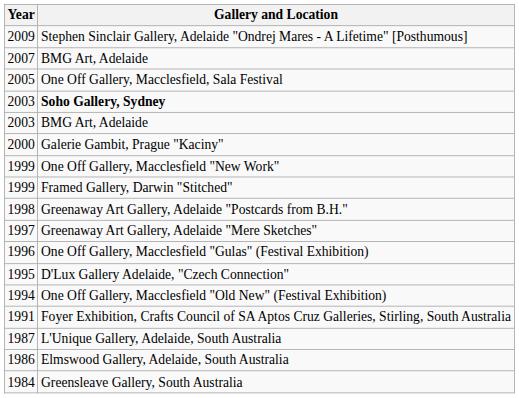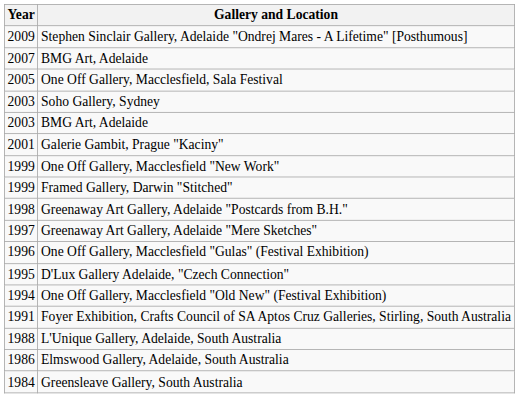(103, 101) bold -> (100, 101) normal
(21, 144) 2000 -> (21, 144) 2001
(21, 338) 1987 -> (21, 338) 1988
